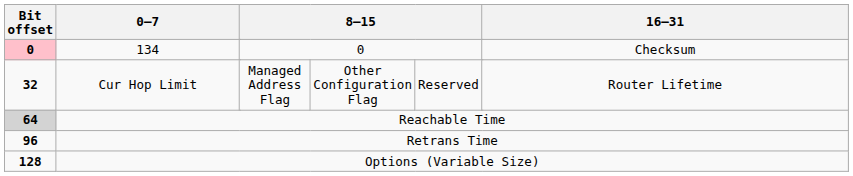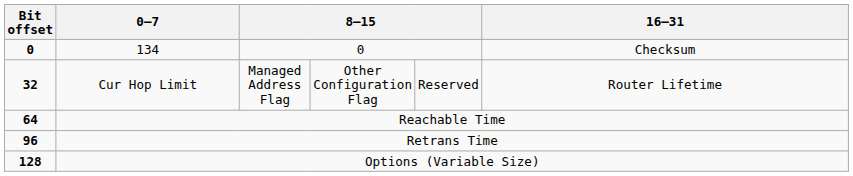(30, 50) pink background -> (30, 50) no background
(30, 120) lightgrey background -> (30, 120) no background
